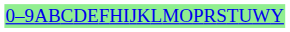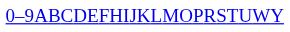(145, 15) lightgreen background -> (145, 15) no background
